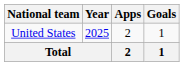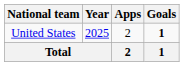(161, 33) normal -> (161, 33) bold
